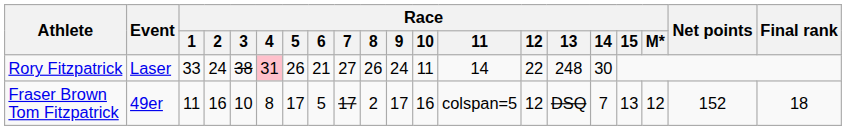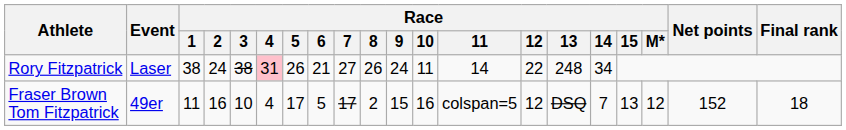(192, 68) 33 -> (192, 68) 38
(603, 68) 30 -> (603, 68) 34
(269, 103) 8 -> (269, 103) 4
(399, 103) 17 -> (399, 103) 15
